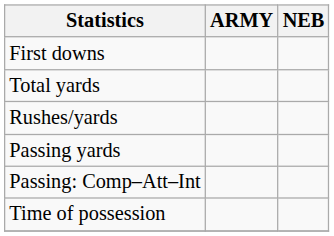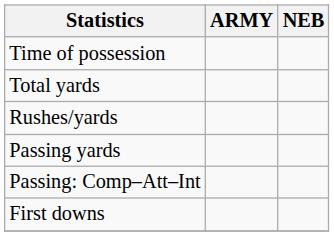rows swapped: (57, 53) <-> (87, 214)
